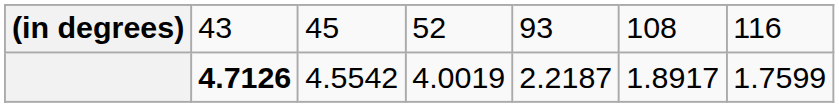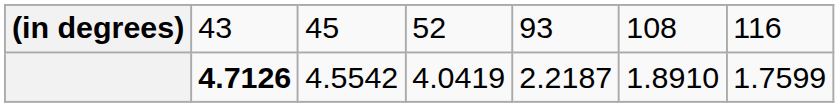(459, 76) 4.0019 -> (459, 76) 4.0419
(673, 76) 1.8917 -> (673, 76) 1.8910
